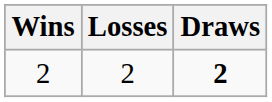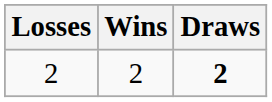columns swapped: (43, 27) <-> (128, 27)
